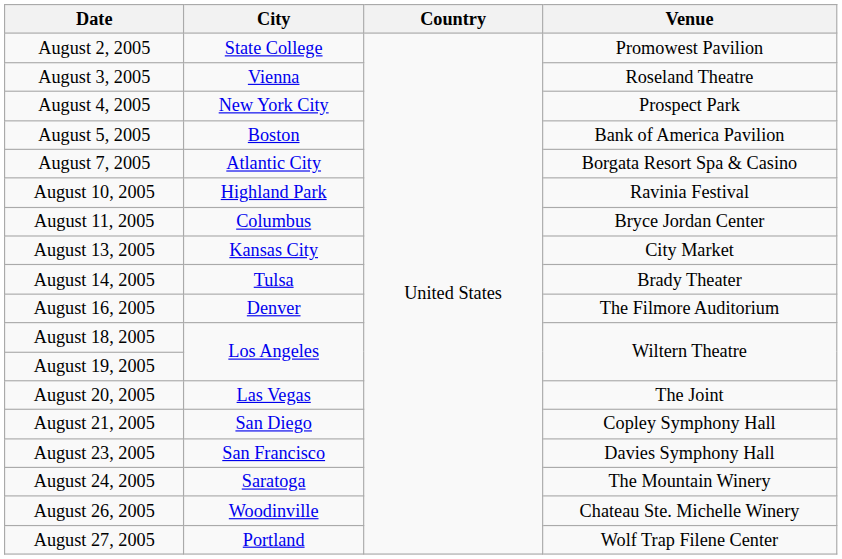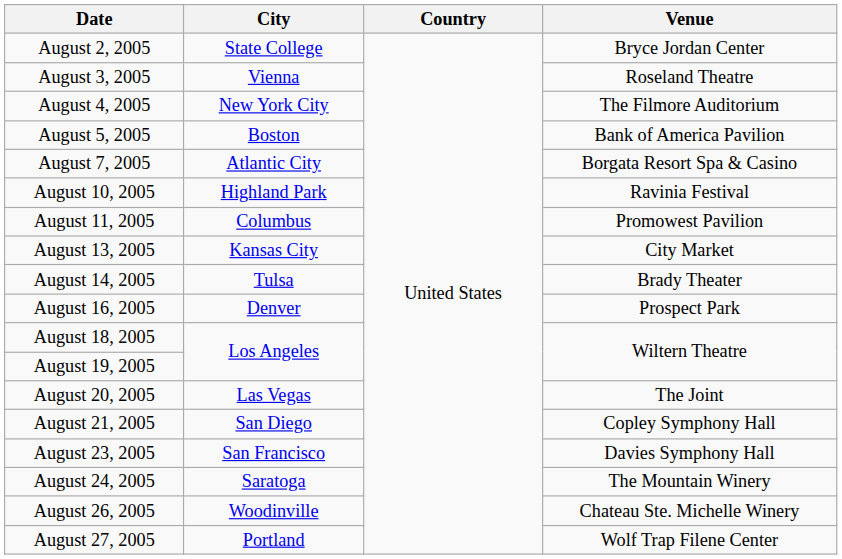(689, 47) Promowest Pavilion -> (689, 47) Bryce Jordan Center
(689, 105) Prospect Park -> (689, 105) The Filmore Auditorium
(689, 221) Bryce Jordan Center -> (689, 221) Promowest Pavilion
(689, 308) The Filmore Auditorium -> (689, 308) Prospect Park
